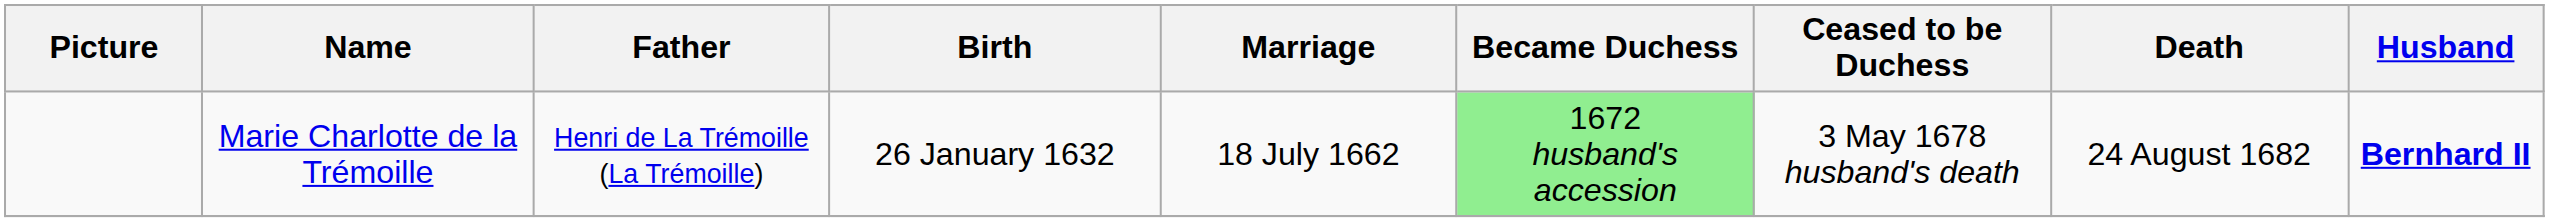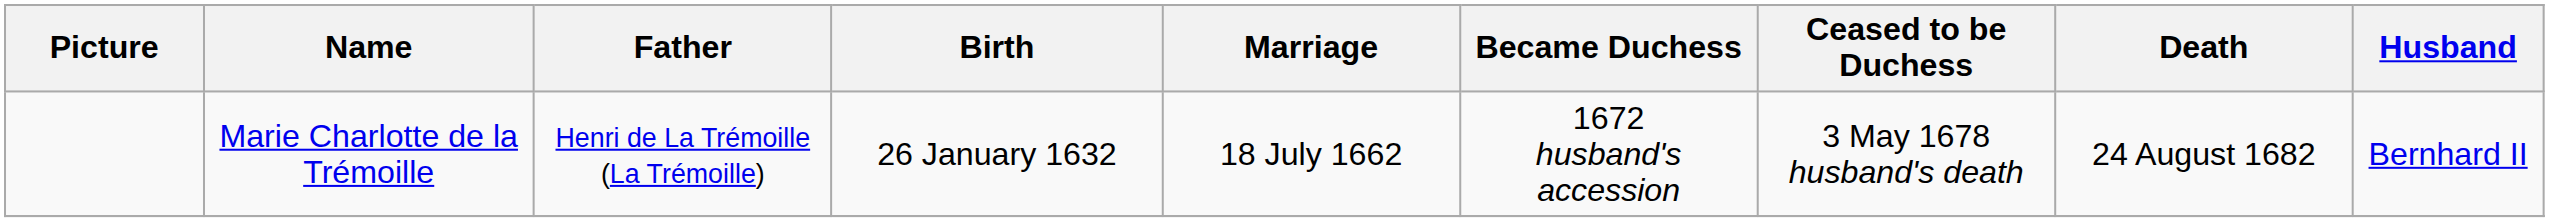(1605, 153) lightgreen background -> (1609, 153) no background
(2446, 153) bold -> (2448, 153) normal
